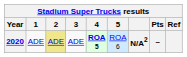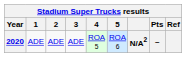(56, 41) khaki background -> (56, 41) no background
(97, 41) bold -> (97, 41) normal
